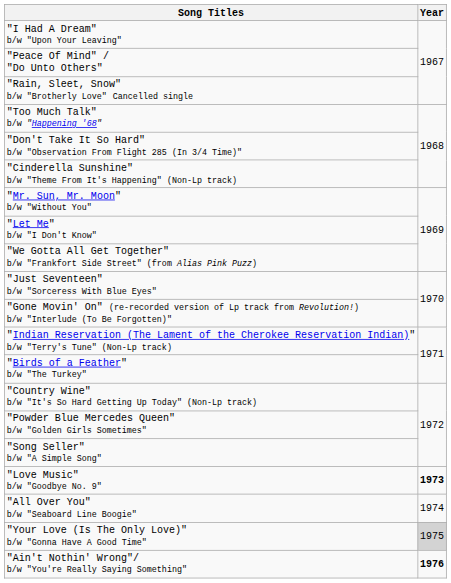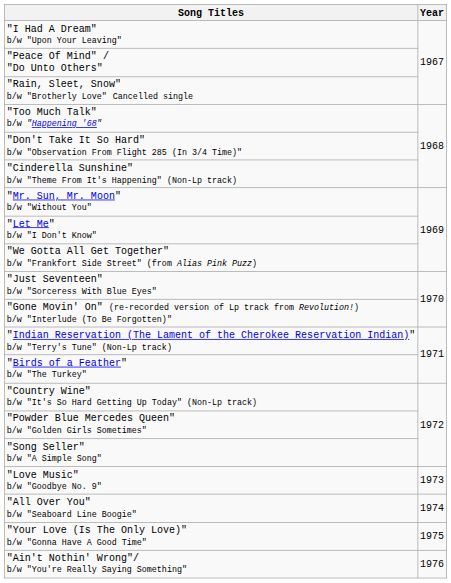(432, 480) bold -> (432, 480) normal
(432, 536) lightgrey background -> (432, 536) no background
(432, 564) bold -> (432, 564) normal
